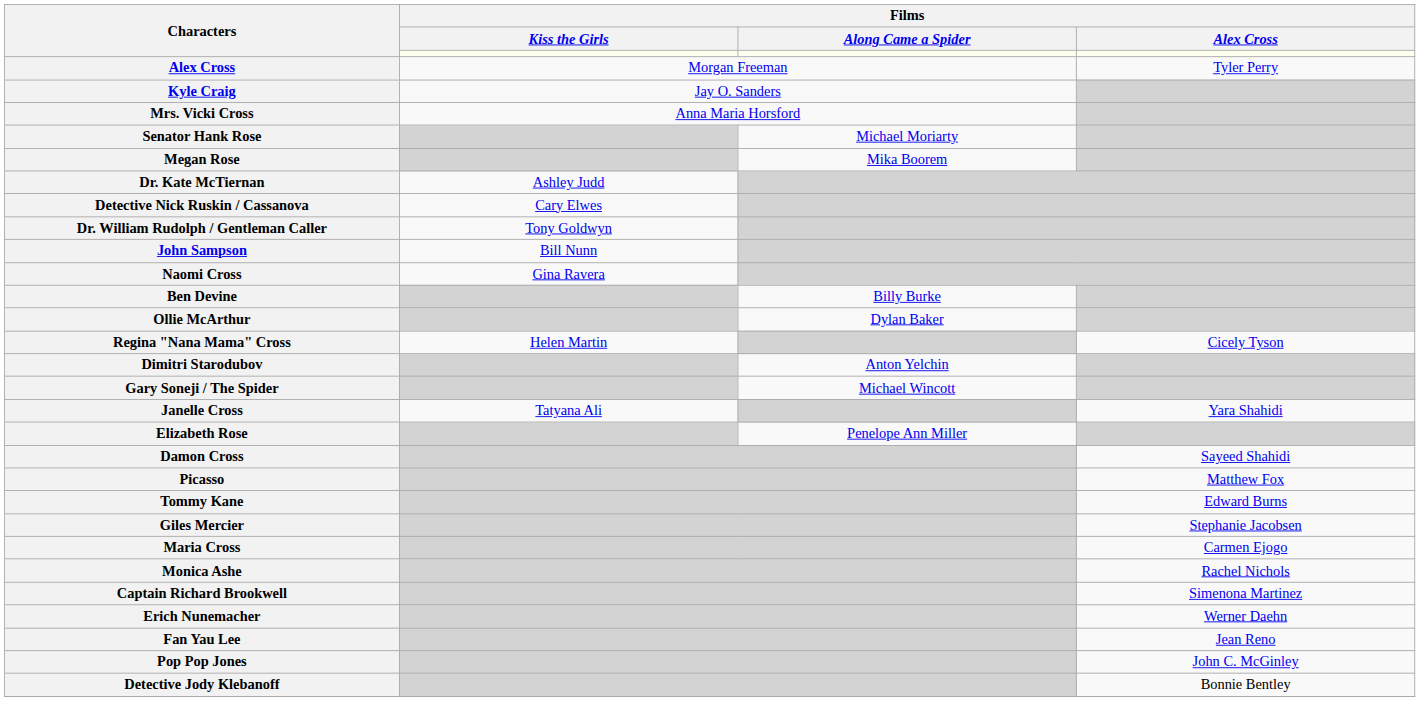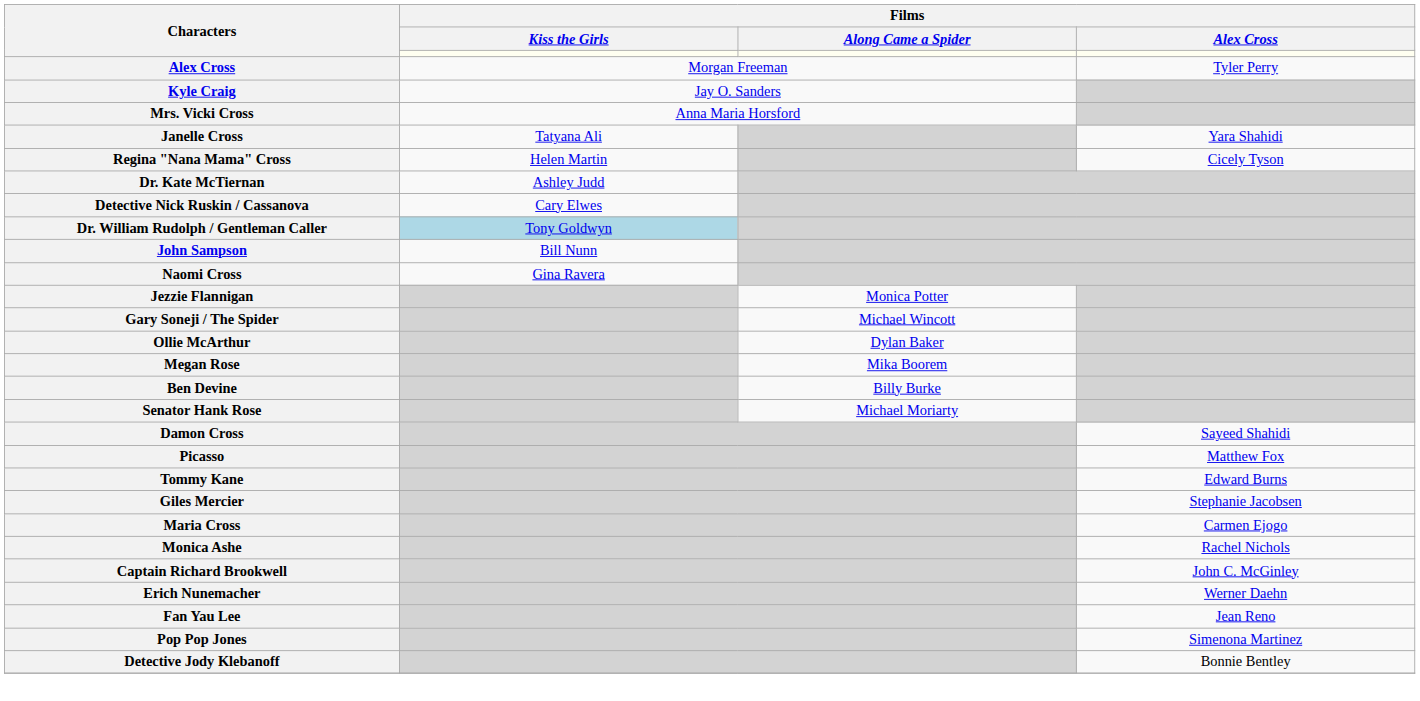rows swapped: (202, 410) <-> (202, 136)
rows swapped: (202, 342) <-> (202, 159)
(569, 228) no background -> (569, 228) lightblue background
+ row: (202, 296)
rows swapped: (202, 387) <-> (202, 296)
- row: (202, 365)
- row: (202, 433)
(1246, 593) Simenona Martinez -> (1246, 570) John C. McGinley
(1246, 662) John C. McGinley -> (1246, 639) Simenona Martinez
